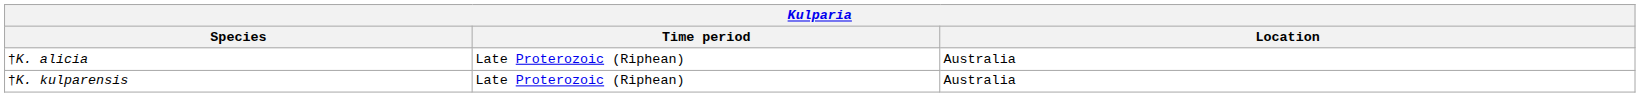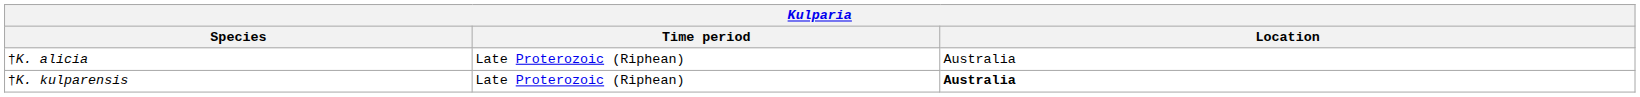(980, 81) normal -> (980, 81) bold
